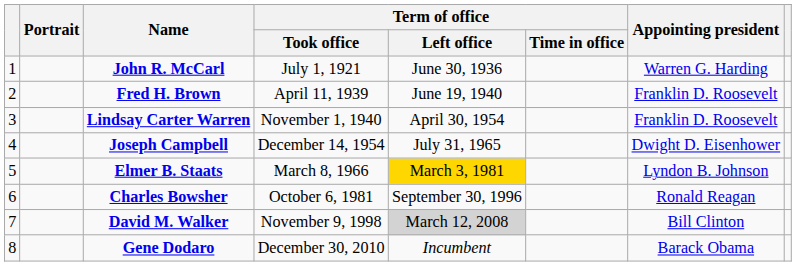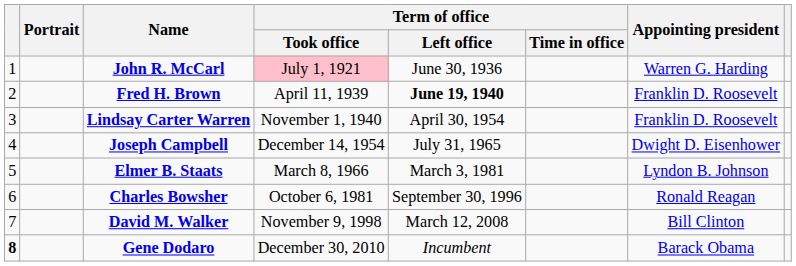(321, 68) no background -> (321, 68) pink background
(457, 94) normal -> (457, 94) bold
(457, 171) gold background -> (457, 171) no background
(457, 222) lightgrey background -> (457, 222) no background
(12, 247) normal -> (12, 247) bold
